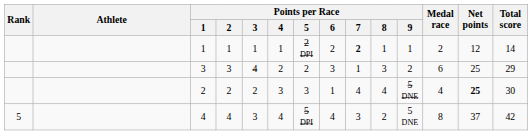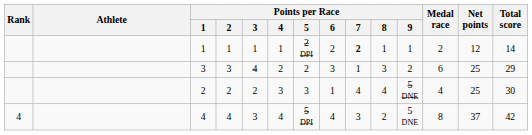(475, 90) bold -> (475, 90) normal
(19, 117) 5 -> (19, 117) 4
